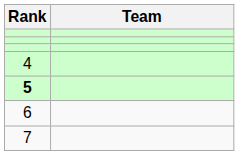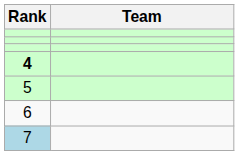(27, 63) normal -> (27, 63) bold
(27, 88) bold -> (27, 88) normal
(27, 138) no background -> (27, 138) lightblue background
